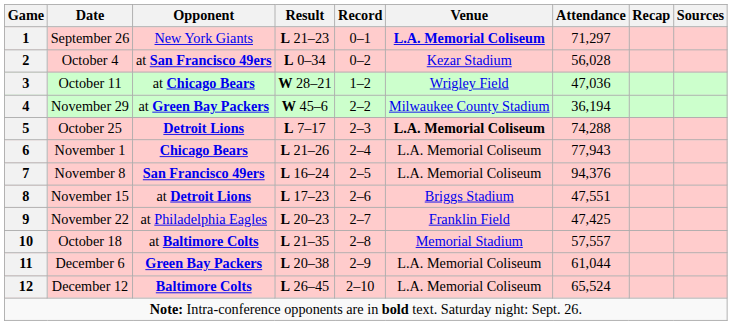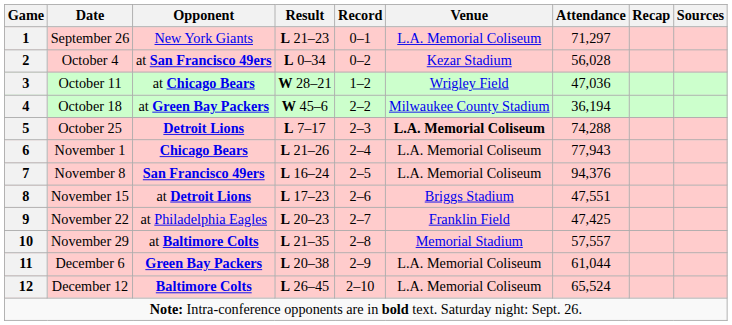(469, 38) bold -> (469, 38) normal
(90, 106) November 29 -> (90, 106) October 18
(90, 241) October 18 -> (90, 241) November 29
